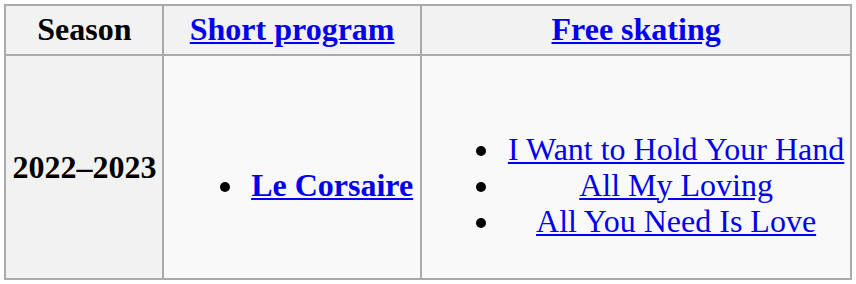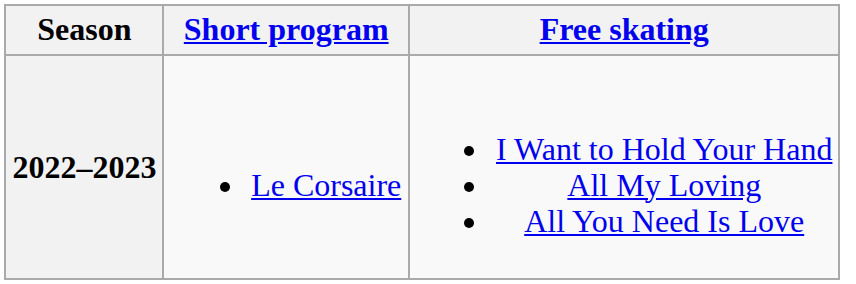(292, 185) bold -> (286, 185) normal
